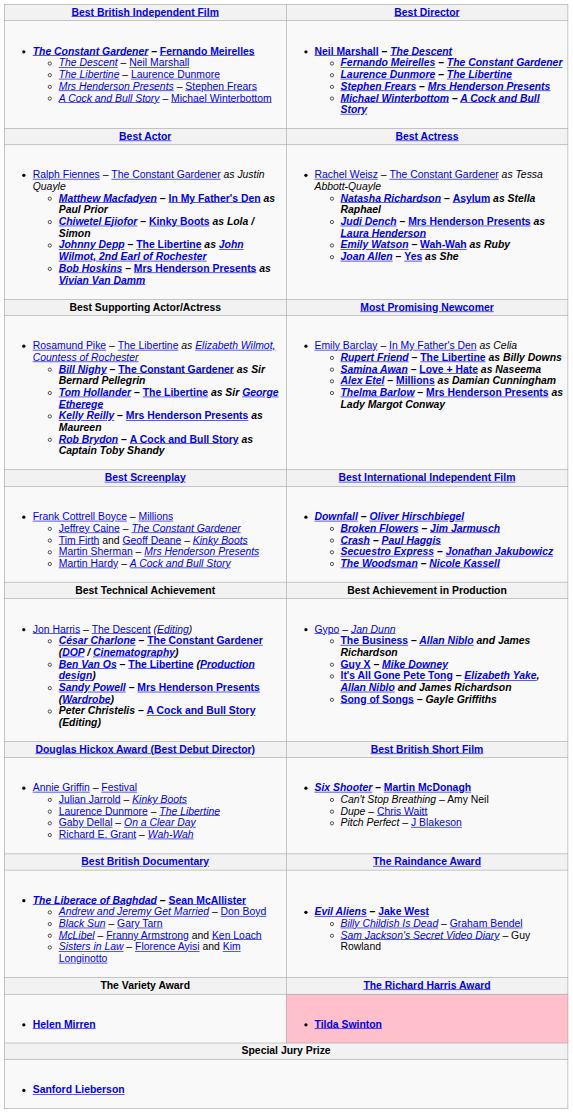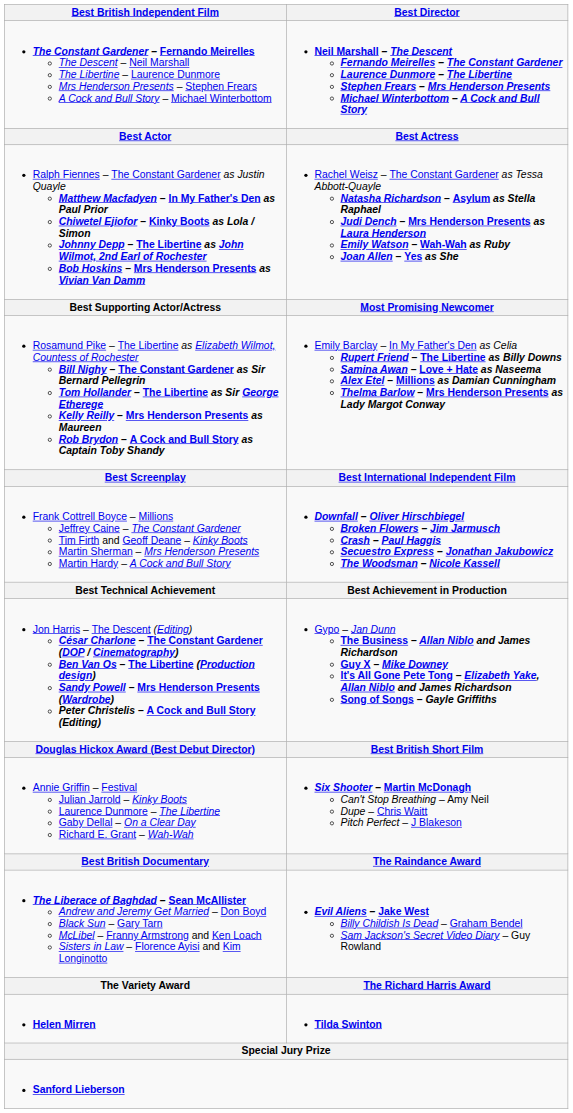(427, 1024) pink background -> (427, 1024) no background
